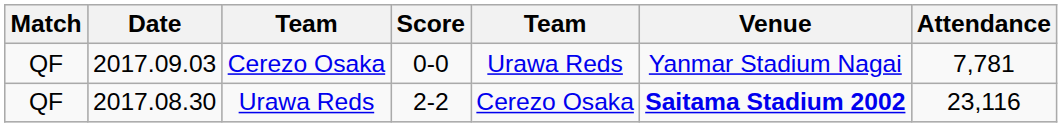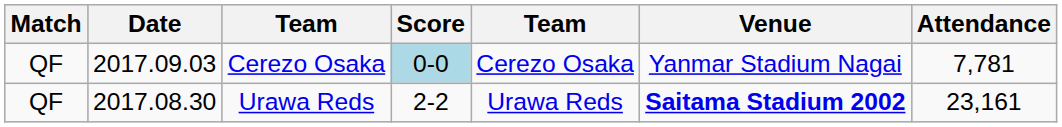(431, 63) no background -> (431, 63) lightblue background
(555, 63) Urawa Reds -> (555, 63) Cerezo Osaka
(555, 102) Cerezo Osaka -> (555, 102) Urawa Reds
(984, 102) 23,116 -> (984, 102) 23,161
